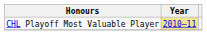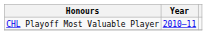(179, 24) khaki background -> (179, 24) no background
